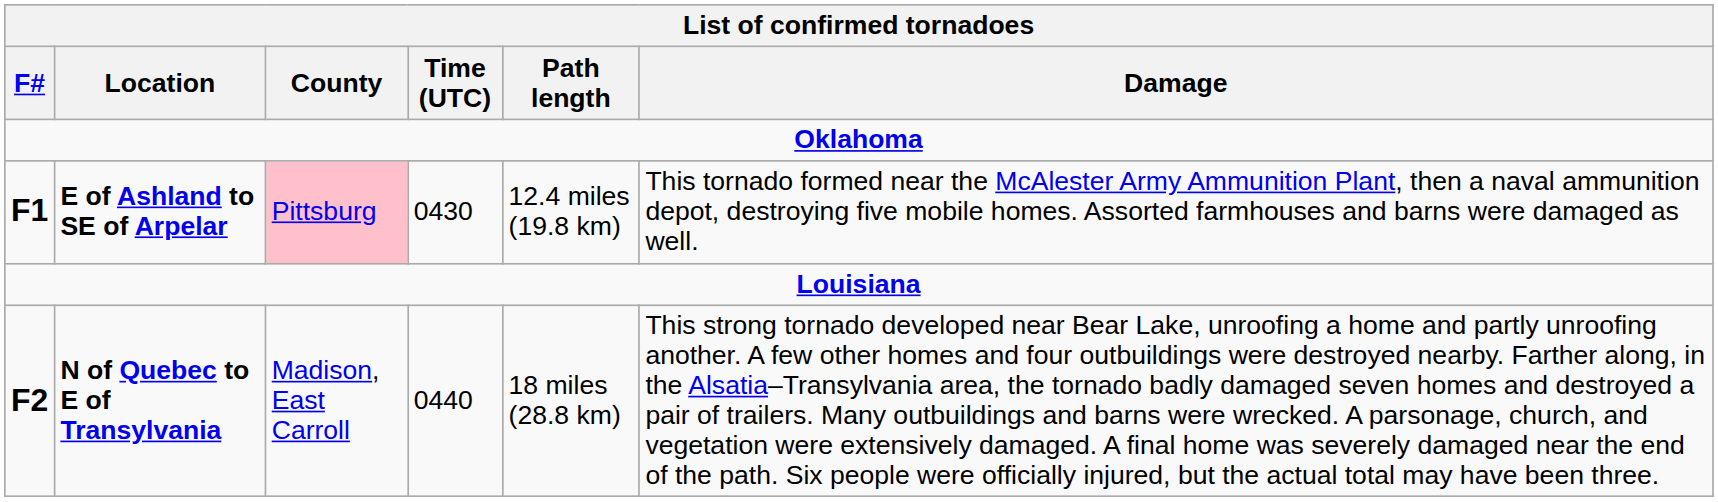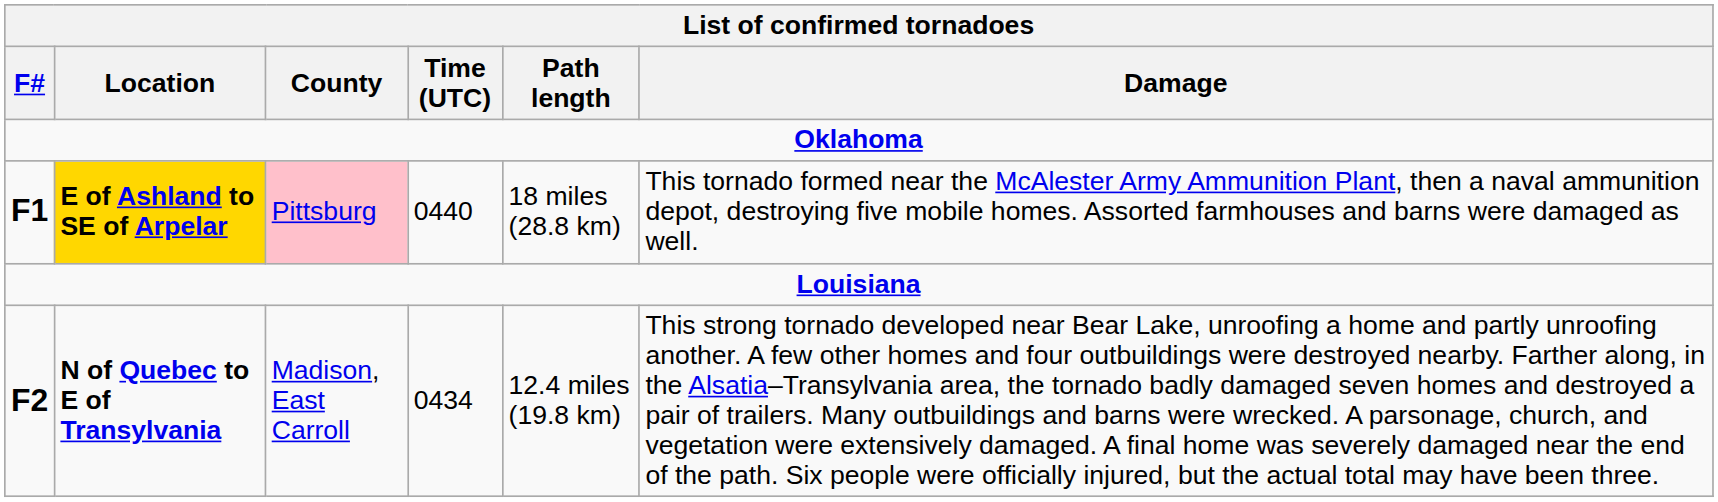(157, 211) no background -> (157, 211) gold background
(443, 211) 0430 -> (443, 211) 0440
(569, 211) 12.4 miles (19.8 km) -> (565, 211) 18 miles (28.8 km)
(443, 400) 0440 -> (443, 400) 0434
(565, 400) 18 miles (28.8 km) -> (569, 400) 12.4 miles (19.8 km)
